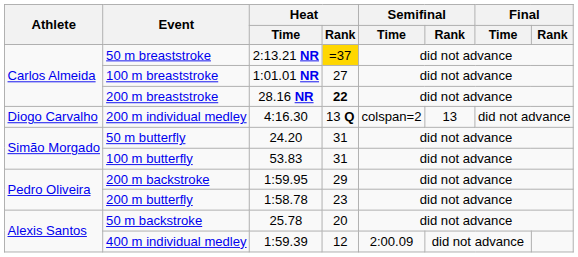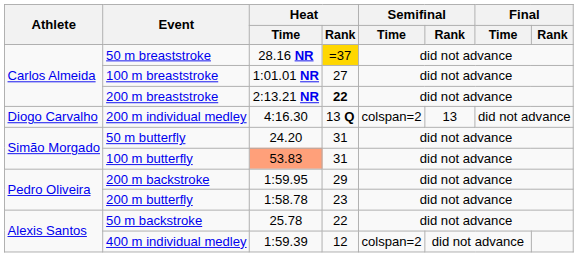(286, 55) 2:13.21 NR -> (286, 55) 28.16 NR
(286, 97) 28.16 NR -> (286, 97) 2:13.21 NR
(286, 159) no background -> (286, 159) lightsalmon background
(340, 221) 20 -> (340, 221) 22
(391, 242) 2:00.09 -> (391, 242) colspan=2
